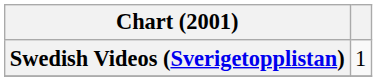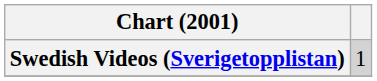(361, 57) no background -> (361, 57) lightgrey background
